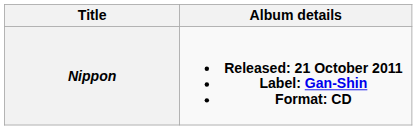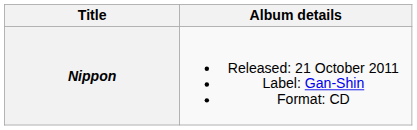(296, 84) bold -> (296, 84) normal
